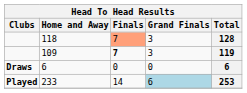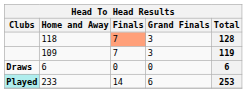(115, 53) bold -> (115, 53) normal
(22, 81) no background -> (22, 81) paleturquoise background
(150, 81) lightblue background -> (150, 81) no background
